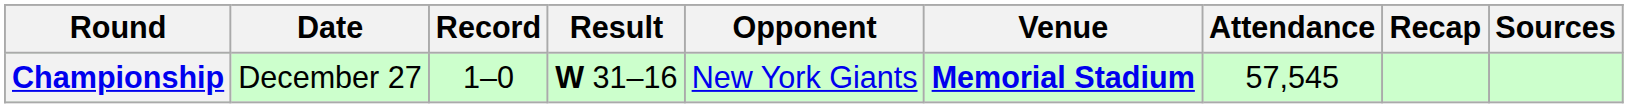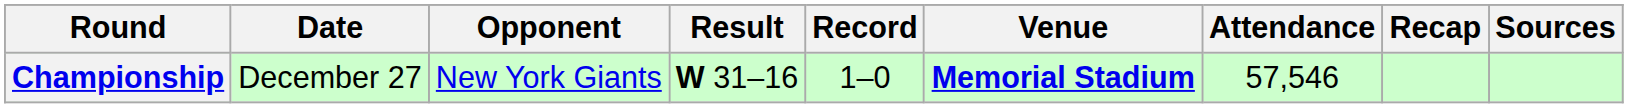columns swapped: (805, 28) <-> (488, 28)
(1292, 77) 57,545 -> (1292, 77) 57,546
